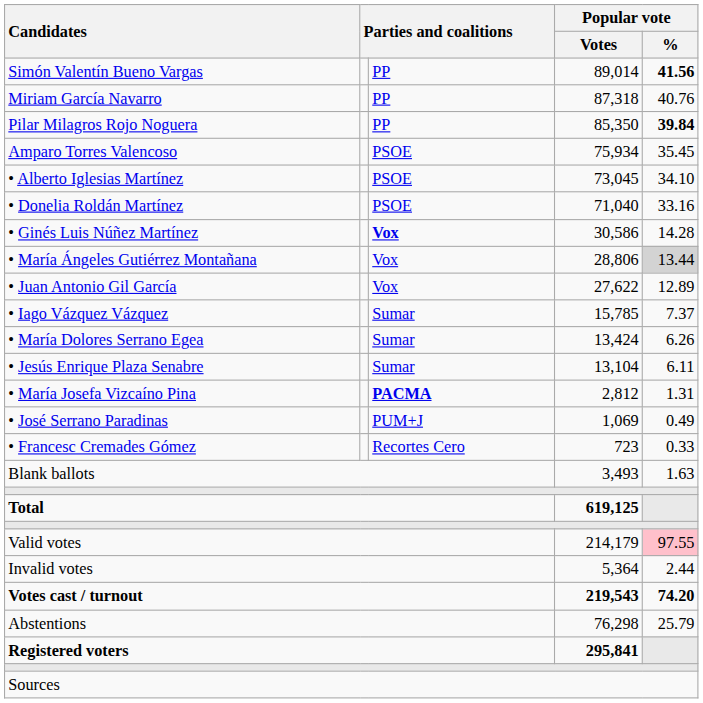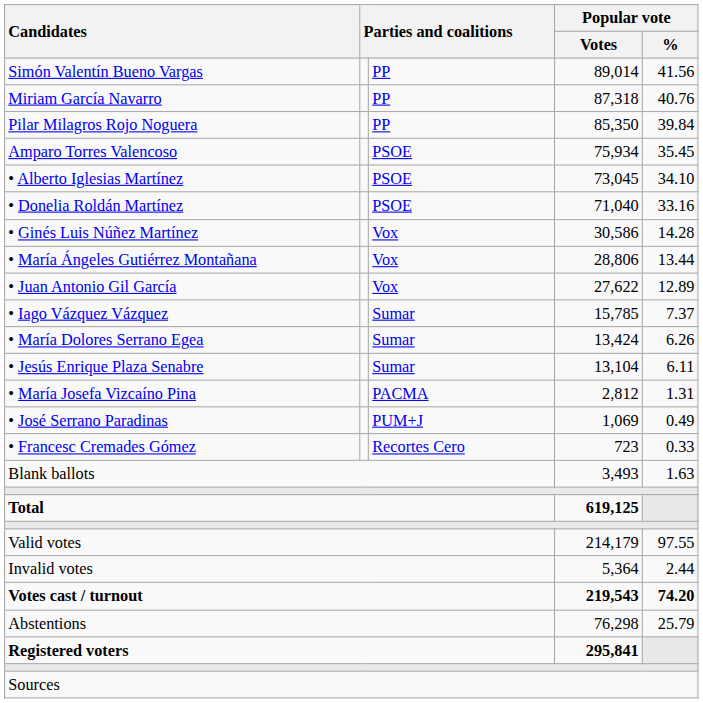(676, 71) bold -> (676, 71) normal
(676, 125) bold -> (676, 125) normal
(385, 232) bold -> (385, 232) normal
(676, 259) lightgrey background -> (676, 259) no background
(402, 393) bold -> (400, 393) normal
(676, 542) pink background -> (676, 542) no background
